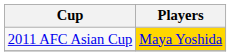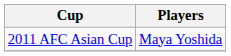(181, 39) gold background -> (181, 39) no background
